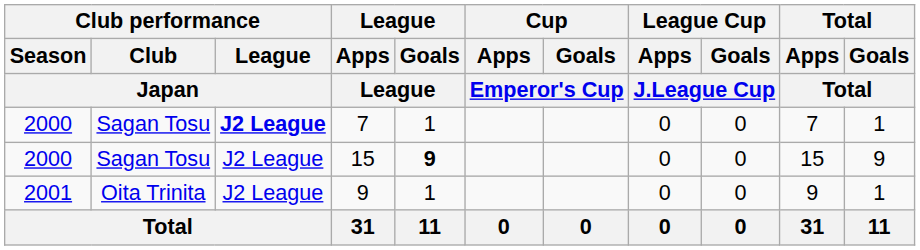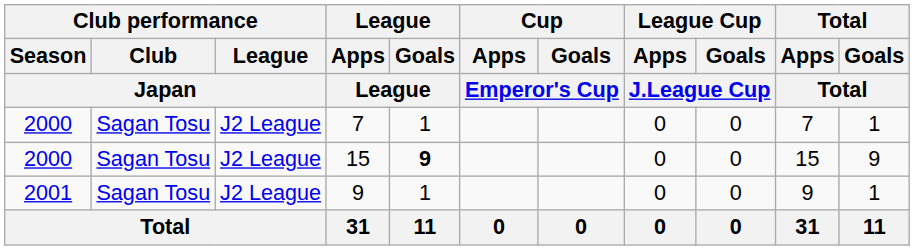(273, 124) bold -> (271, 124) normal
(153, 192) Oita Trinita -> (153, 192) Sagan Tosu
